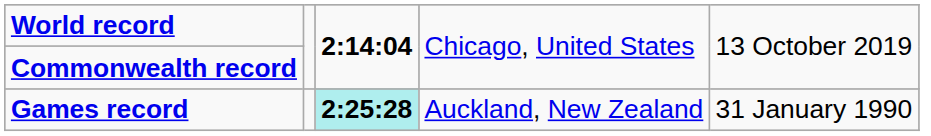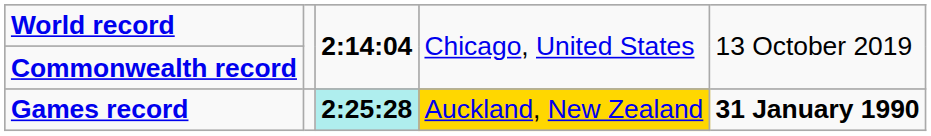(564, 109) no background -> (564, 109) gold background
(814, 109) normal -> (818, 109) bold
